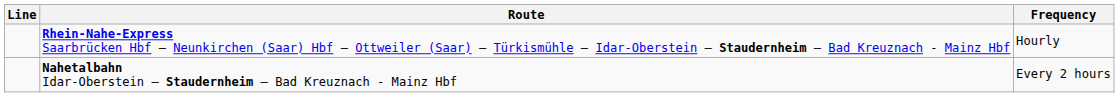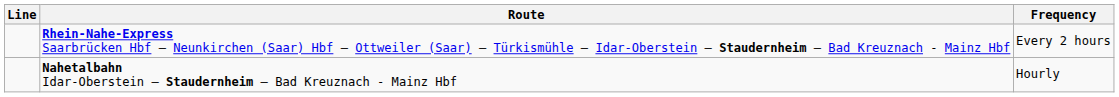(1038, 41) Hourly -> (1063, 41) Every 2 hours
(1063, 75) Every 2 hours -> (1038, 75) Hourly
